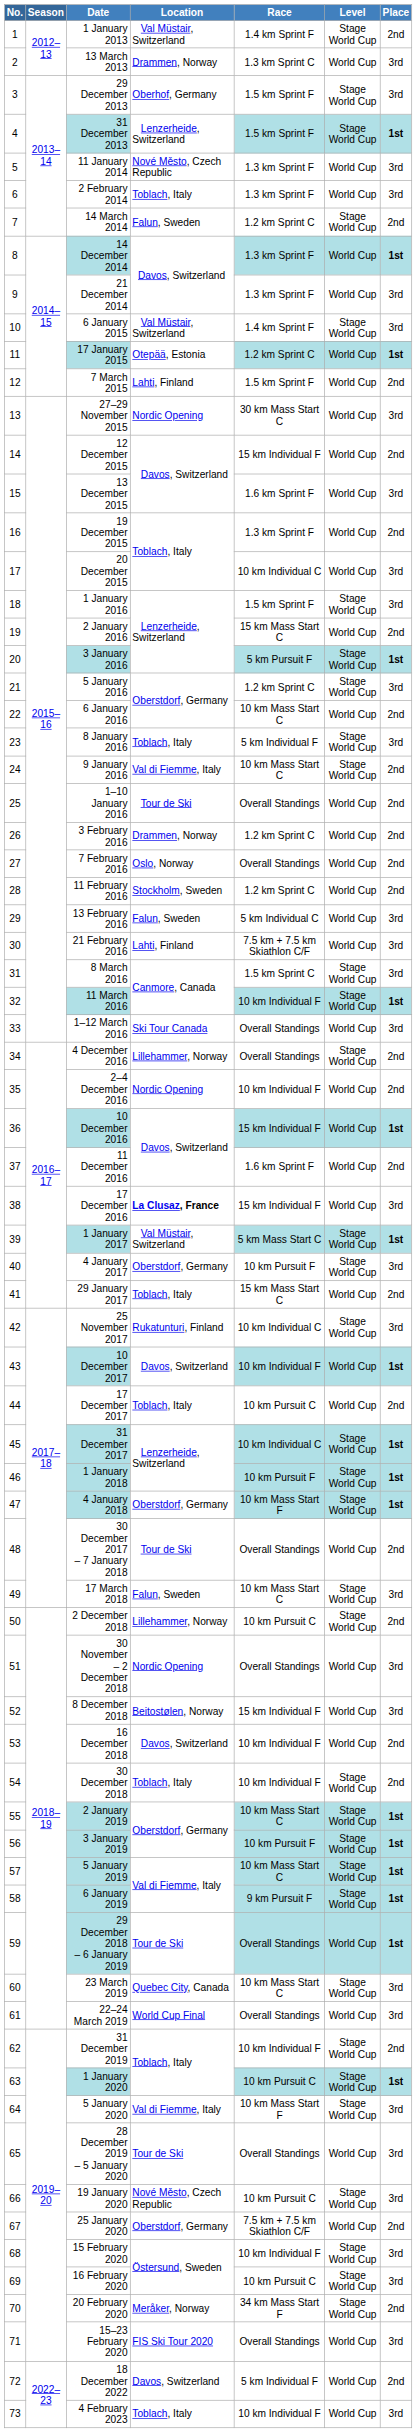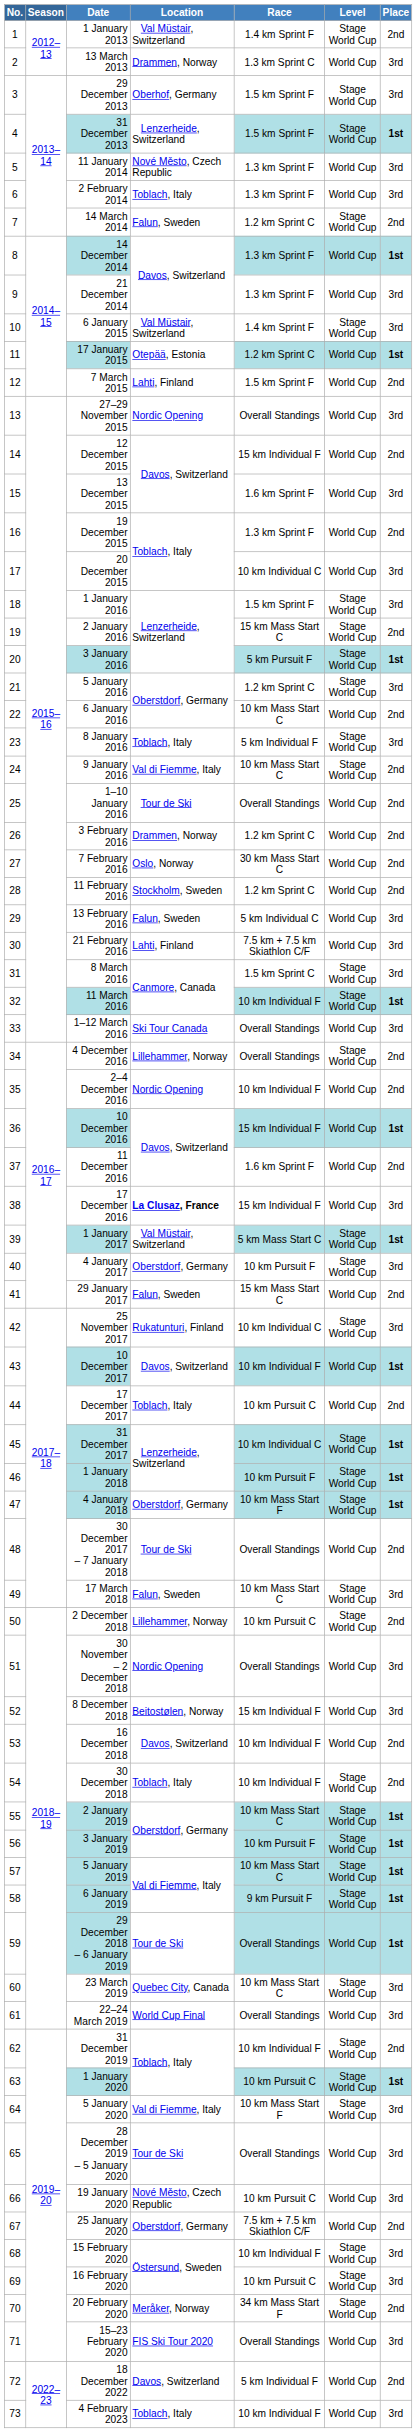(280, 416) 30 km Mass Start C -> (280, 416) Overall Standings
(353, 632) World Cup -> (353, 632) Stage World Cup
(280, 864) Overall Standings -> (280, 864) 30 km Mass Start C
(162, 1294) Toblach, Italy -> (166, 1294) Falun, Sweden
(353, 2199) Stage World Cup -> (353, 2199) World Cup
